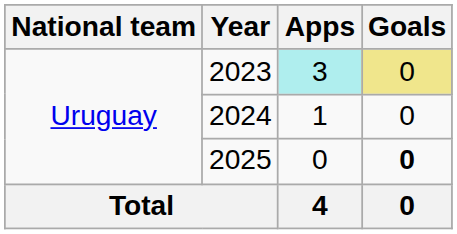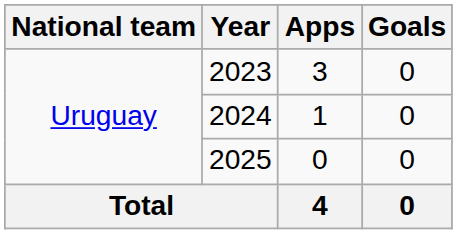(320, 71) paleturquoise background -> (320, 71) no background
(407, 71) khaki background -> (407, 71) no background
(407, 160) bold -> (407, 160) normal
